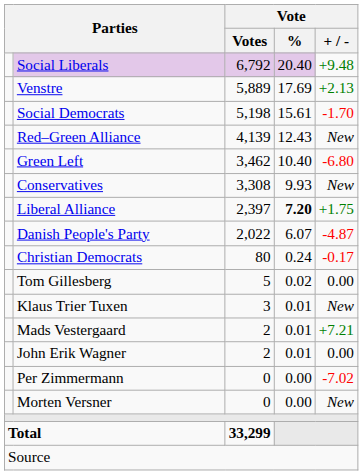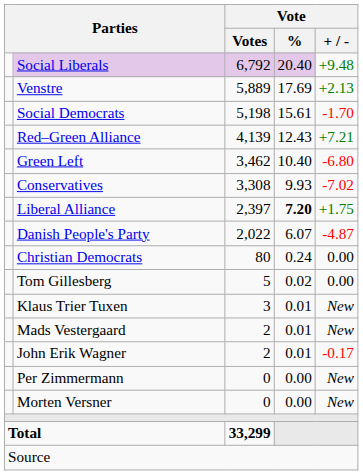(340, 137) New -> (336, 137) +7.21
(340, 185) New -> (338, 185) -7.02
(338, 257) -0.17 -> (341, 257) 0.00
(336, 329) +7.21 -> (340, 329) New
(341, 354) 0.00 -> (338, 354) -0.17
(338, 378) -7.02 -> (340, 378) New
